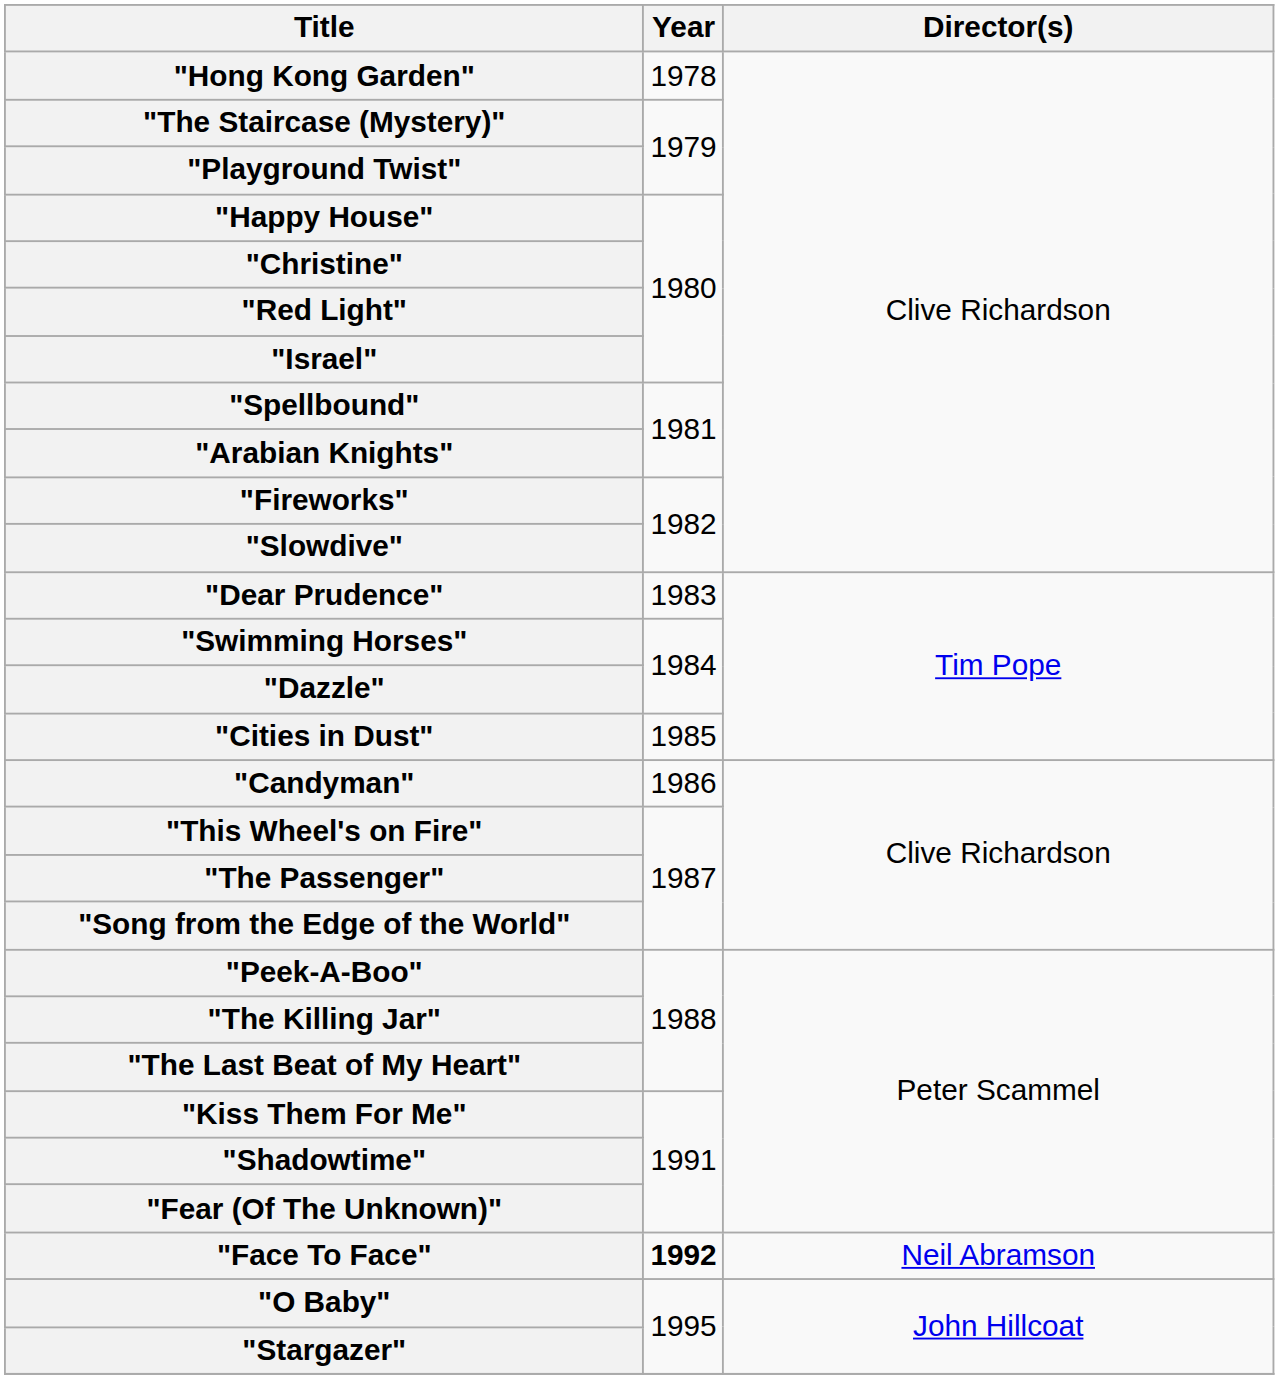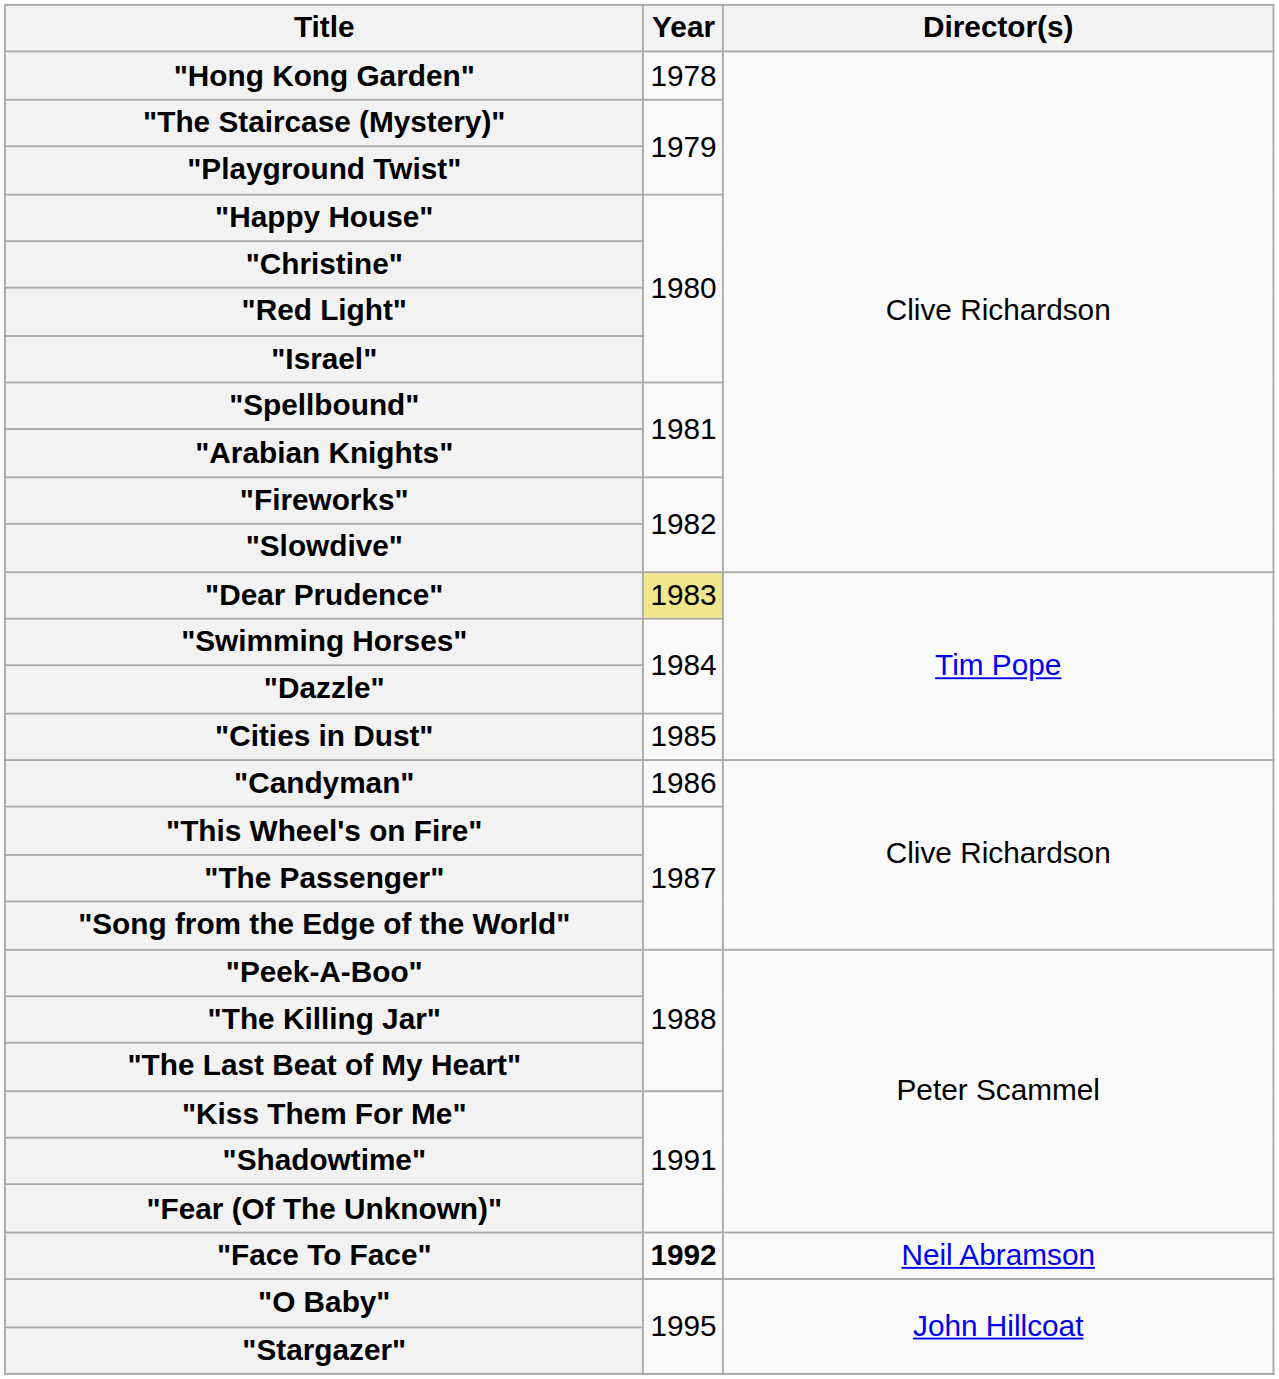(684, 594) no background -> (684, 594) khaki background
